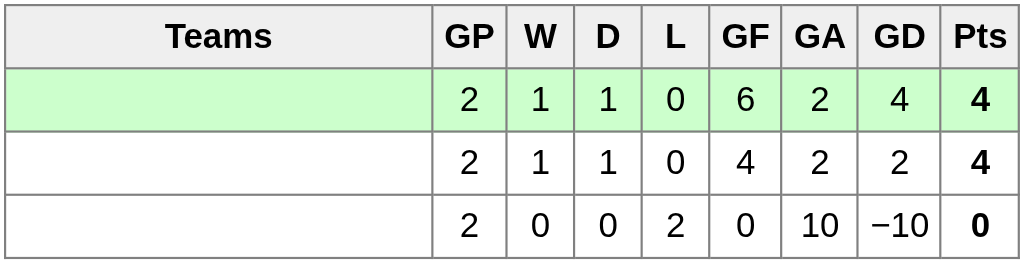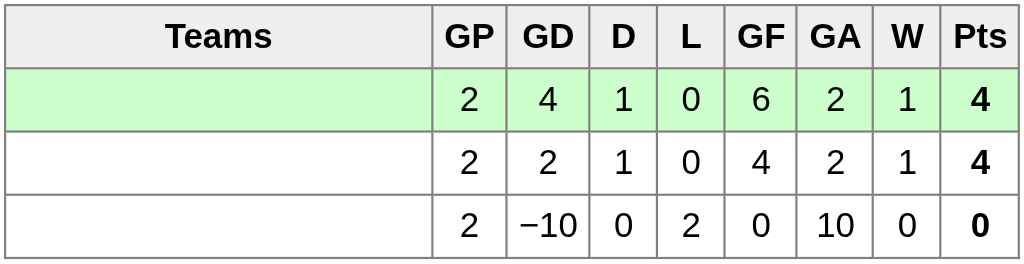columns swapped: (541, 36) <-> (900, 36)
